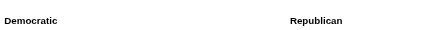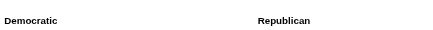columns swapped: (174, 7) <-> (316, 7)
